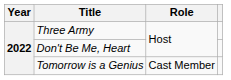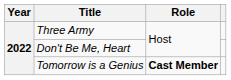(182, 65) normal -> (183, 65) bold
